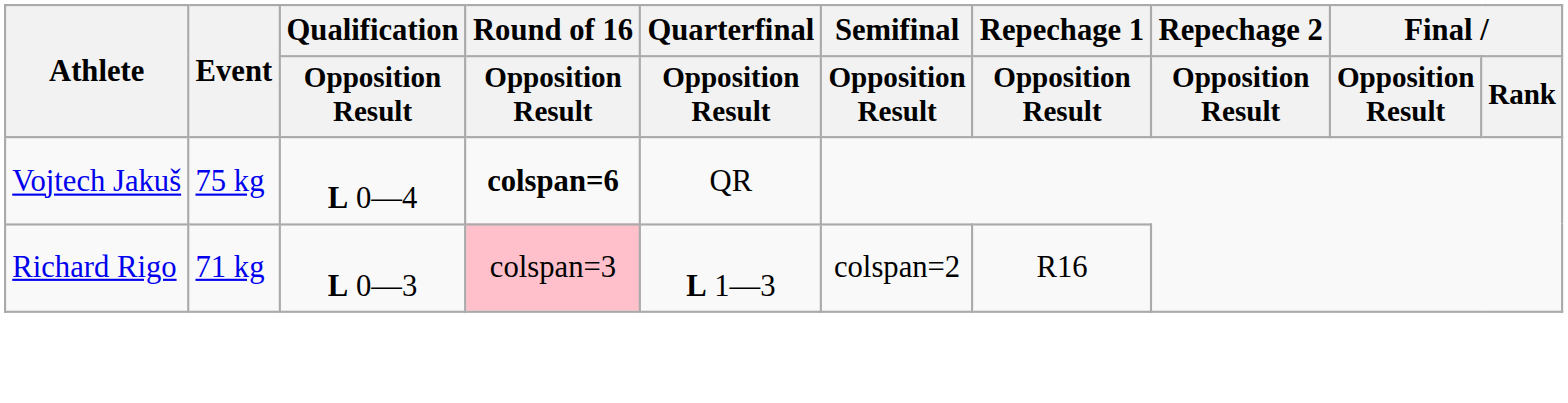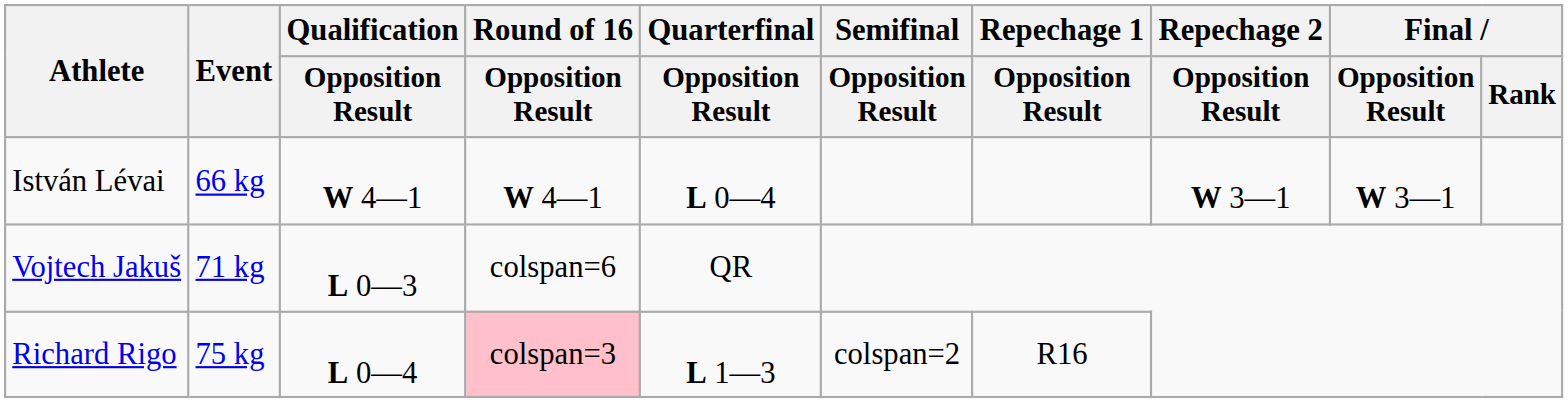+ row: (88, 180)
(230, 180) 75 kg -> (230, 267) 71 kg
(373, 198) L 0—4 -> (373, 285) L 0—3
(553, 180) bold -> (553, 267) normal
(230, 267) 71 kg -> (230, 354) 75 kg
(373, 285) L 0—3 -> (373, 372) L 0—4
